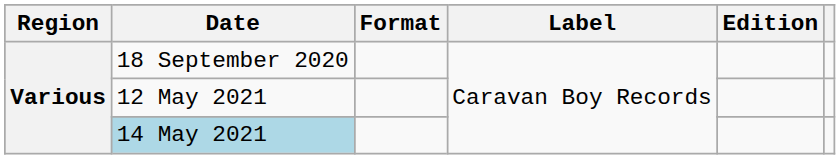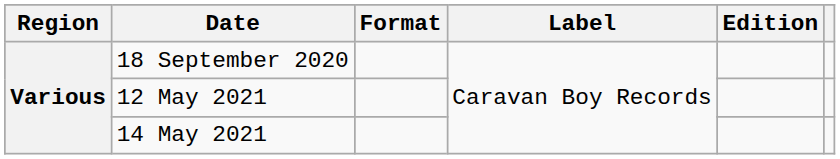(192, 135) lightblue background -> (192, 135) no background
